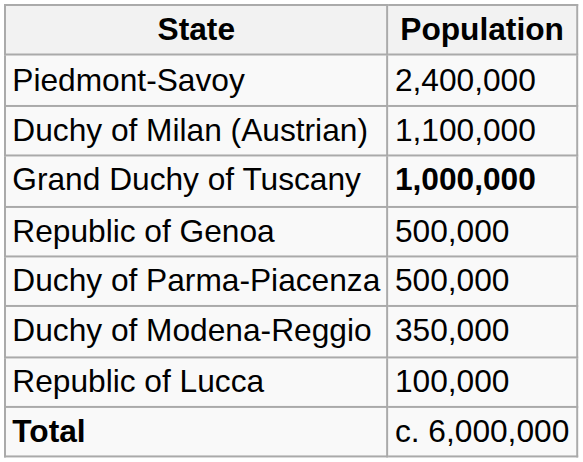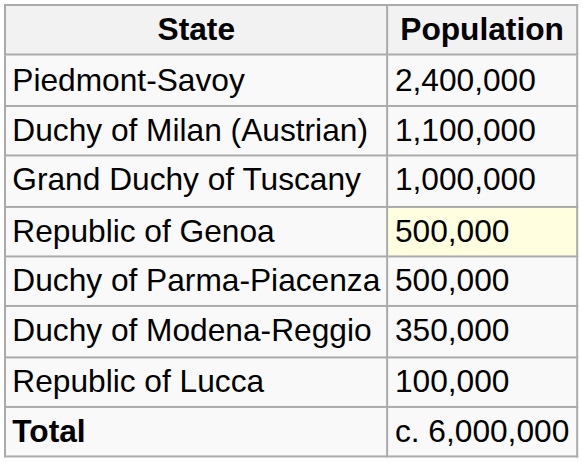(465, 180) bold -> (465, 180) normal
(452, 230) no background -> (452, 230) lightyellow background
